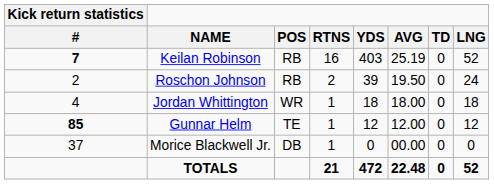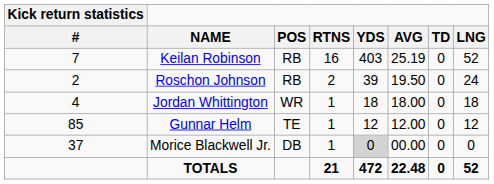(76, 59) bold -> (76, 59) normal
(76, 124) bold -> (76, 124) normal
(371, 146) no background -> (371, 146) lightgrey background
